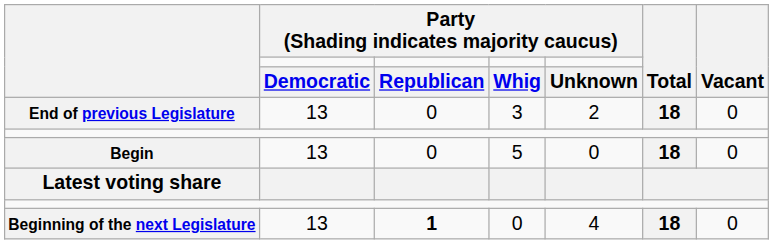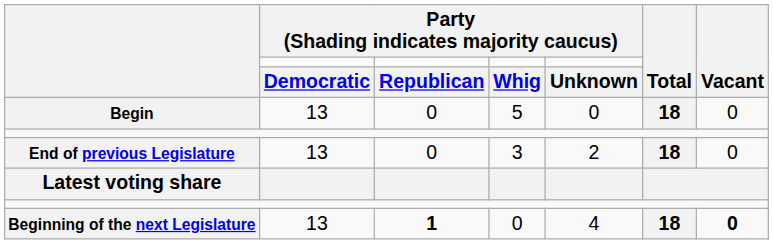rows swapped: (132, 113) <-> (132, 153)
(732, 223) normal -> (732, 223) bold
